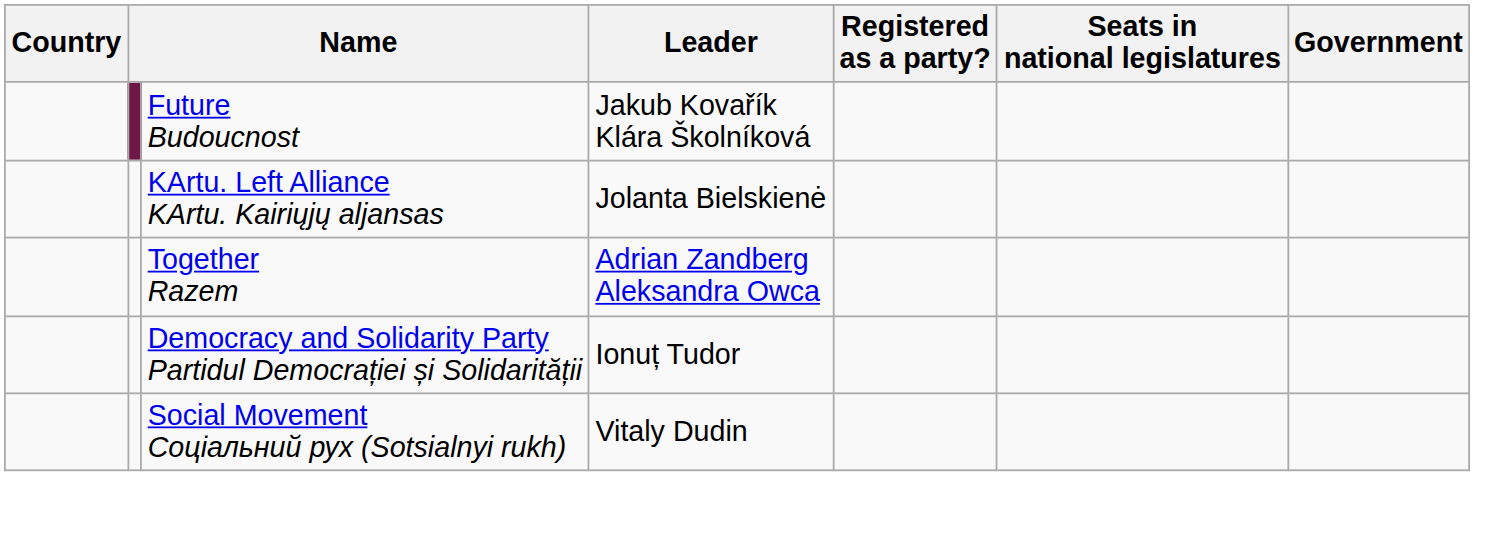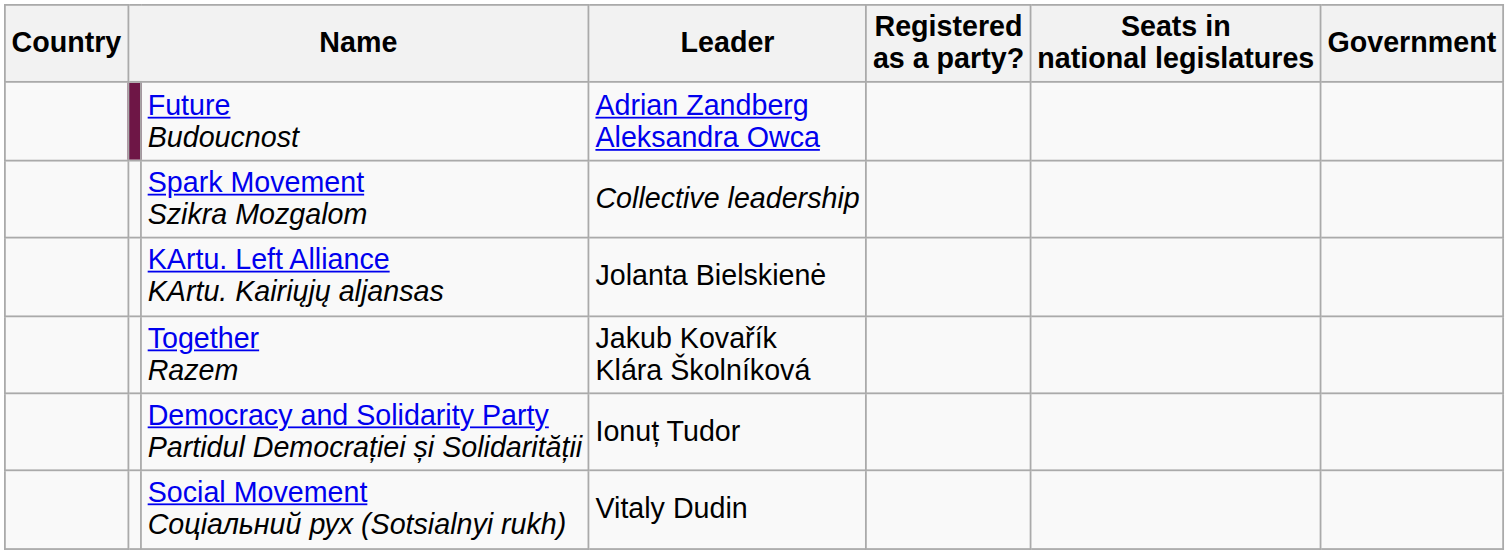(703, 120) Jakub Kovařík Klára Školníková -> (708, 120) Adrian Zandberg Aleksandra Owca
+ row: (257, 198)
(708, 276) Adrian Zandberg Aleksandra Owca -> (703, 353) Jakub Kovařík Klára Školníková
